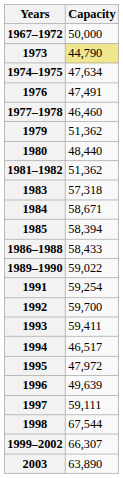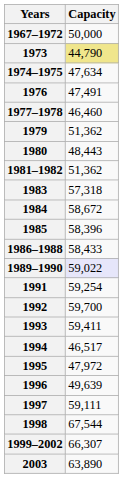(85, 151) 48,440 -> (85, 151) 48,443
(85, 209) 58,671 -> (85, 209) 58,672
(85, 229) 58,394 -> (85, 229) 58,396
(85, 268) no background -> (85, 268) lavender background
